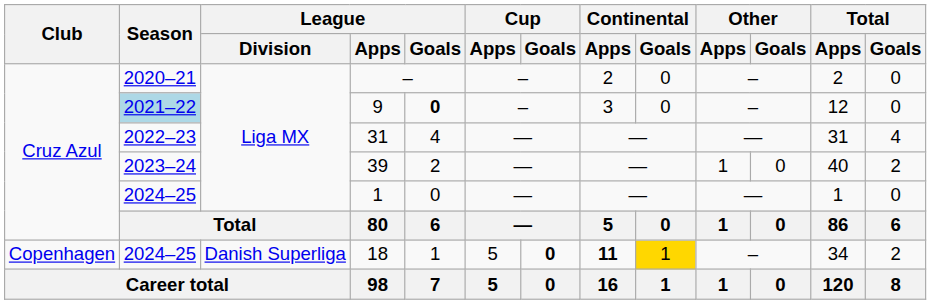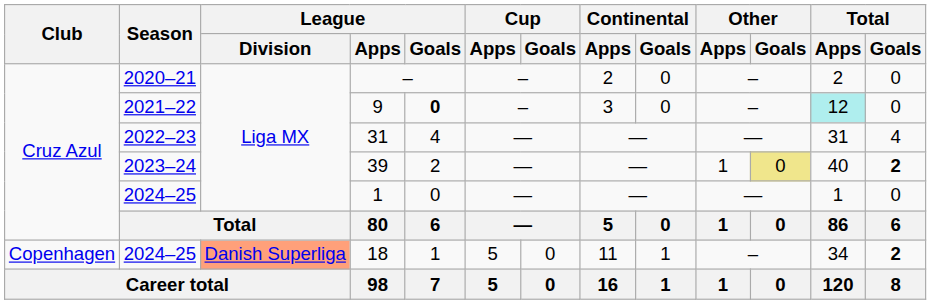(160, 107) lightblue background -> (160, 107) no background
(838, 107) no background -> (838, 107) paleturquoise background
(780, 166) no background -> (780, 166) khaki background
(896, 166) normal -> (896, 166) bold
(275, 254) no background -> (275, 254) lightsalmon background
(550, 254) bold -> (550, 254) normal
(608, 254) bold -> (608, 254) normal
(665, 254) gold background -> (665, 254) no background
(896, 254) normal -> (896, 254) bold
